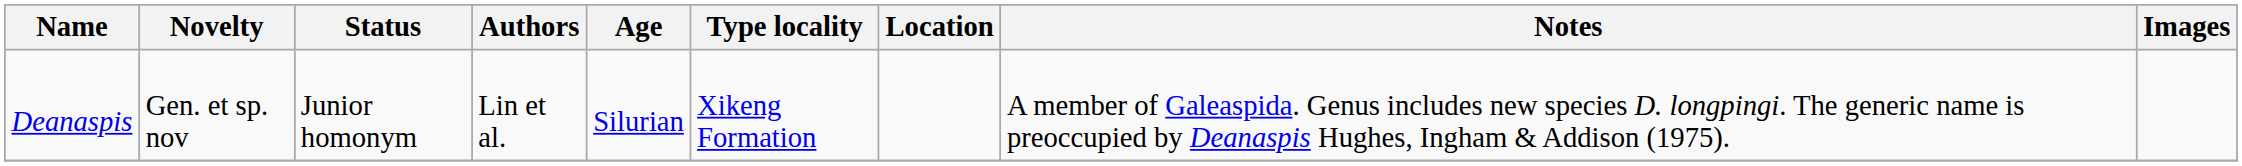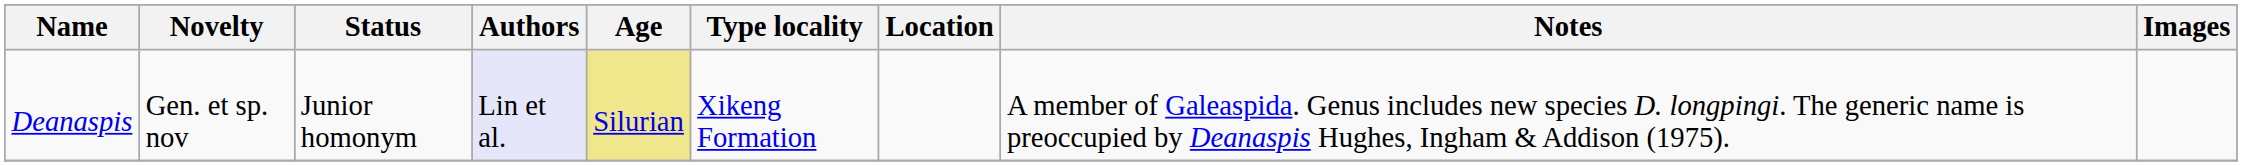(512, 120) no background -> (512, 120) lavender background
(639, 120) no background -> (639, 120) khaki background
